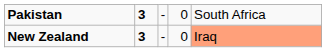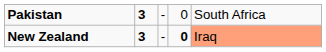(184, 36) normal -> (184, 36) bold
